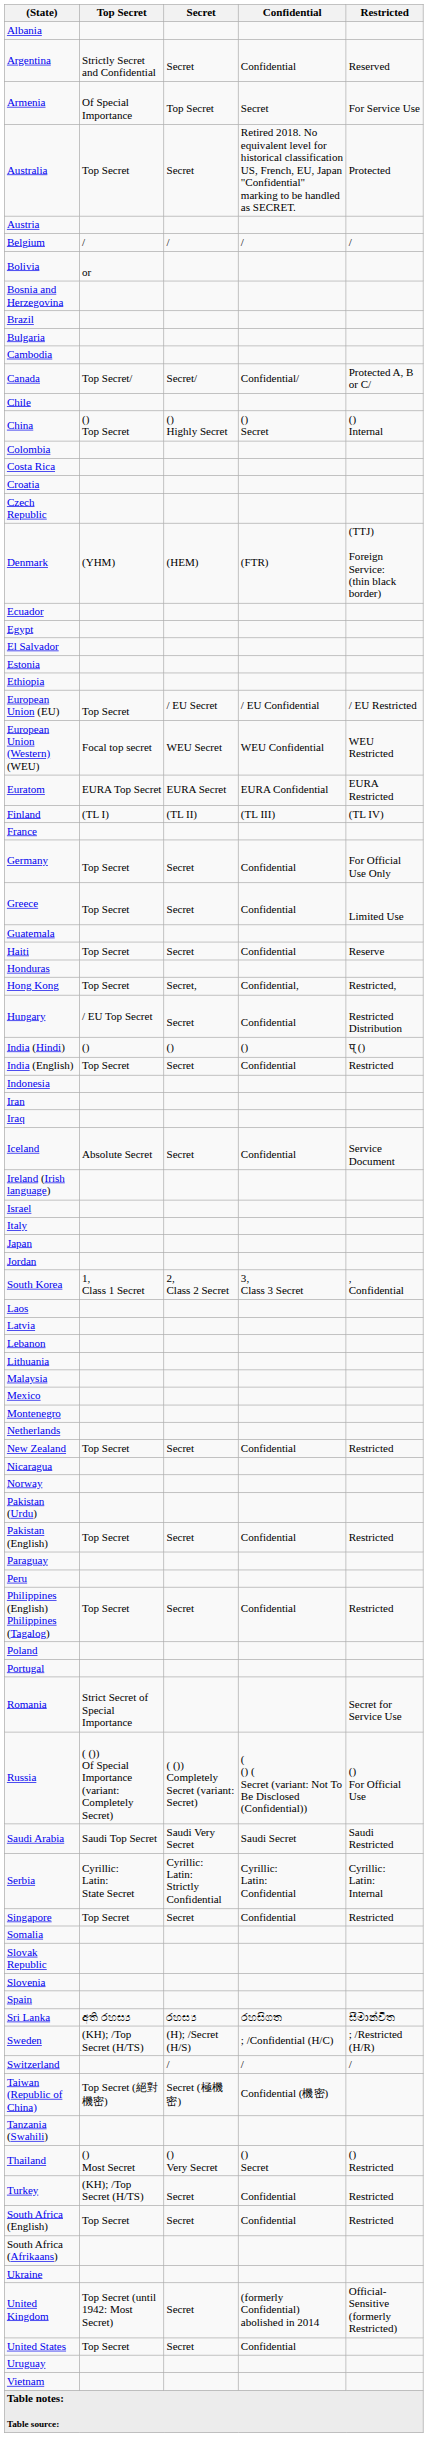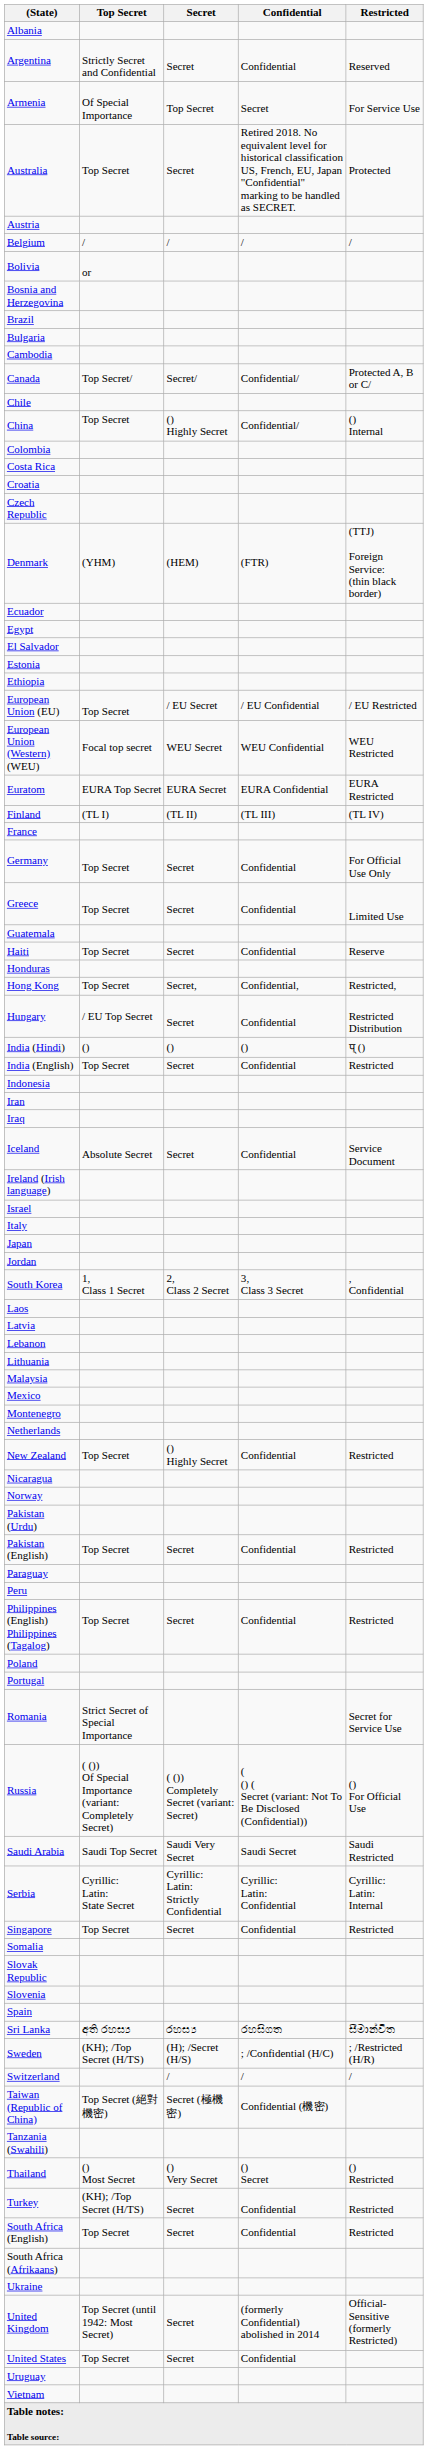(106, 426) () Top Secret -> (106, 419) Top Secret
(255, 426) () Secret -> (270, 426) Confidential/
(180, 1448) Secret -> (197, 1454) () Highly Secret
